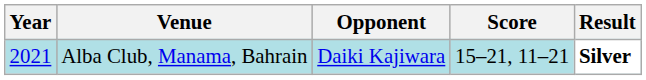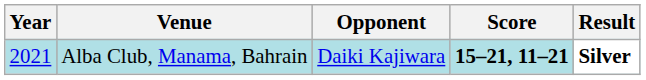(512, 56) normal -> (512, 56) bold
